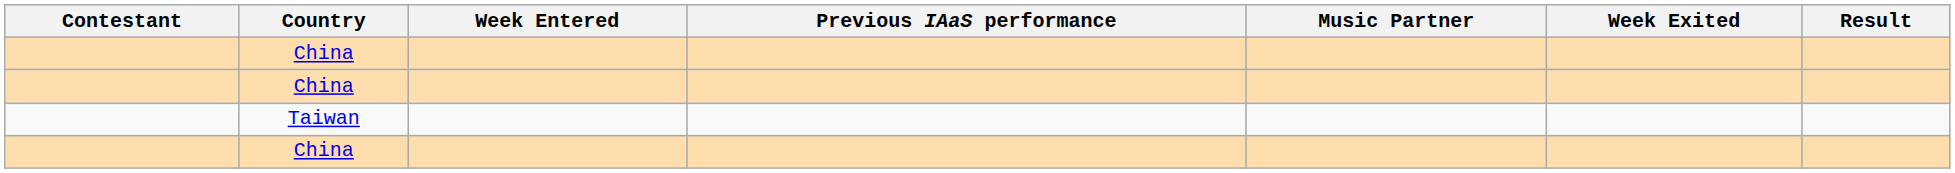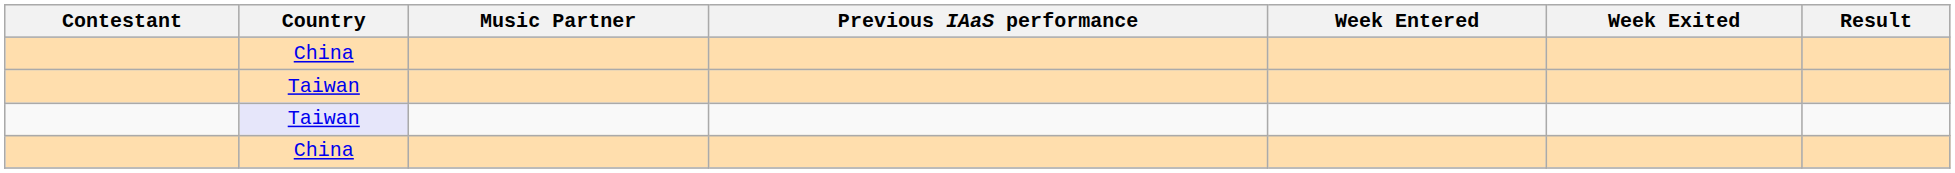columns swapped: (1396, 21) <-> (547, 21)
(324, 86) China -> (324, 86) Taiwan
(324, 119) no background -> (324, 119) lavender background
